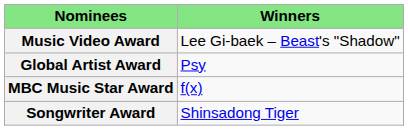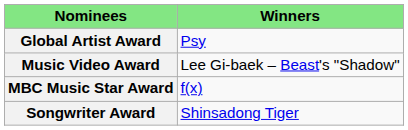rows swapped: (91, 40) <-> (91, 64)
